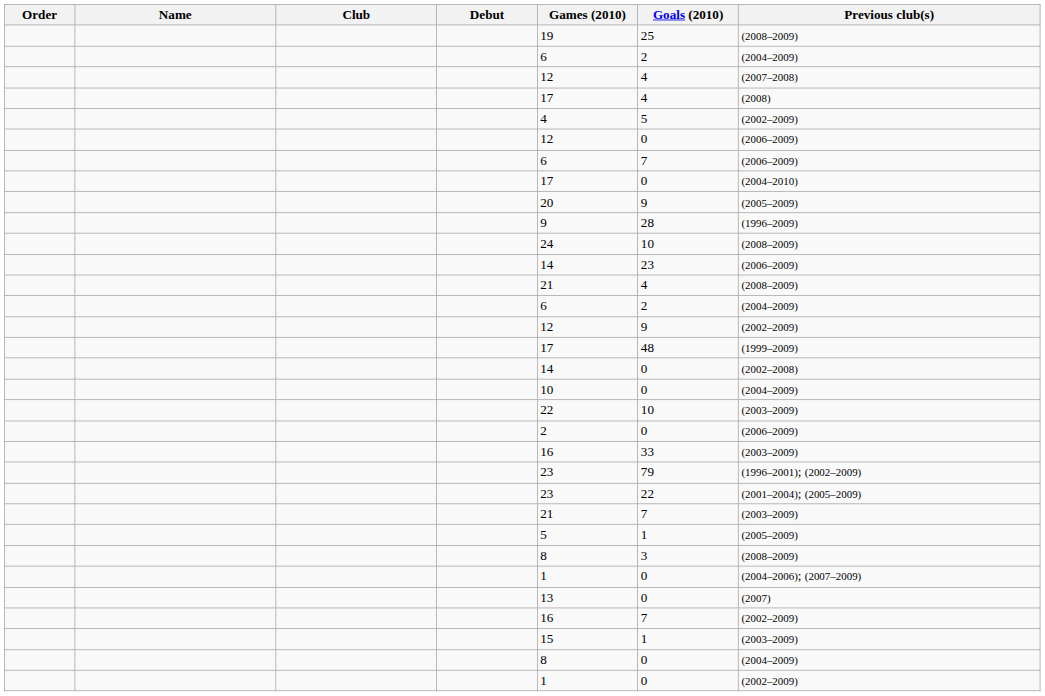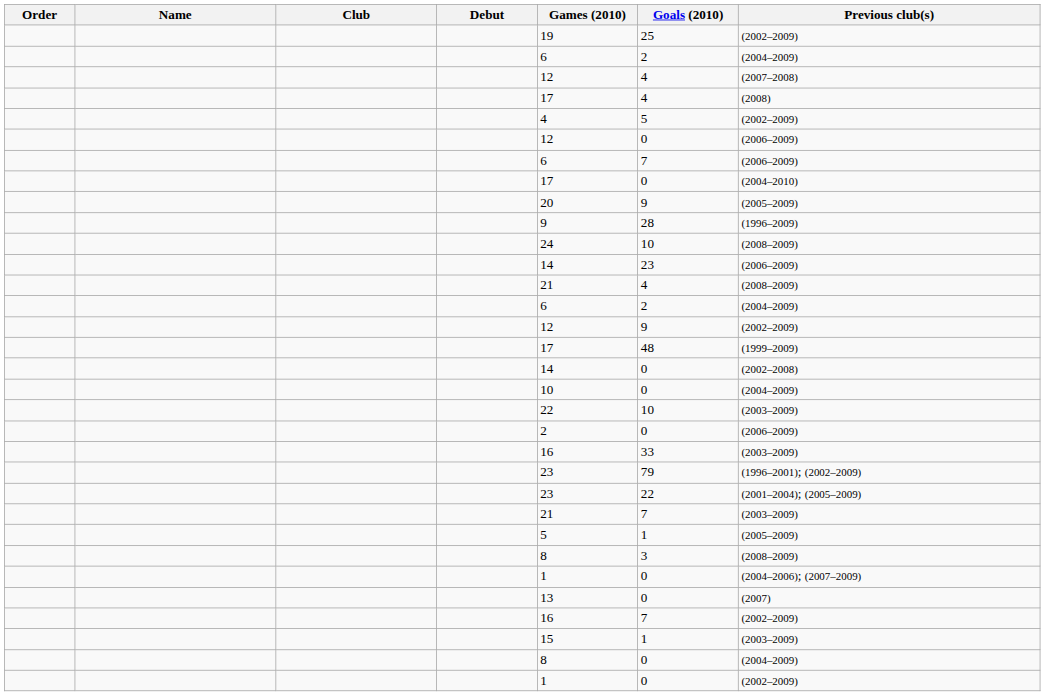(770, 36) (2008–2009) -> (770, 36) (2002–2009)
